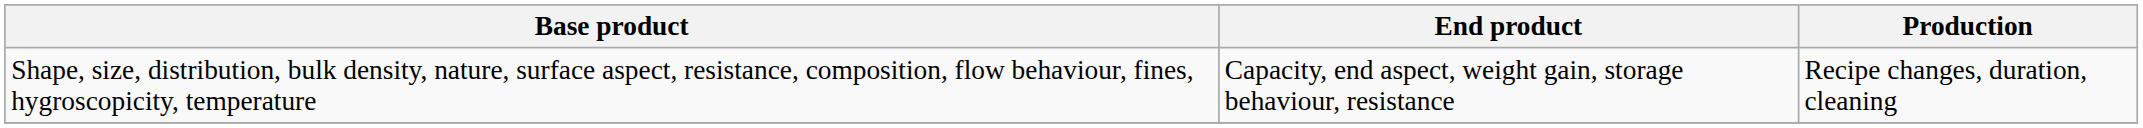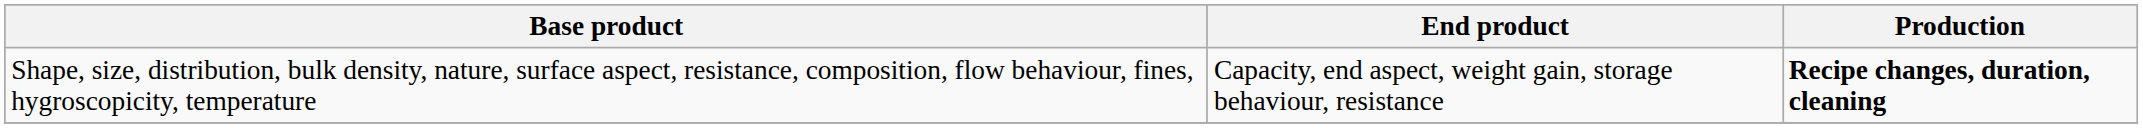(1946, 84) normal -> (1939, 84) bold
